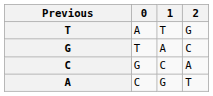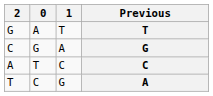columns swapped: (68, 13) <-> (196, 13)
(137, 48) T -> (36, 48) G
(137, 65) G -> (36, 65) T
